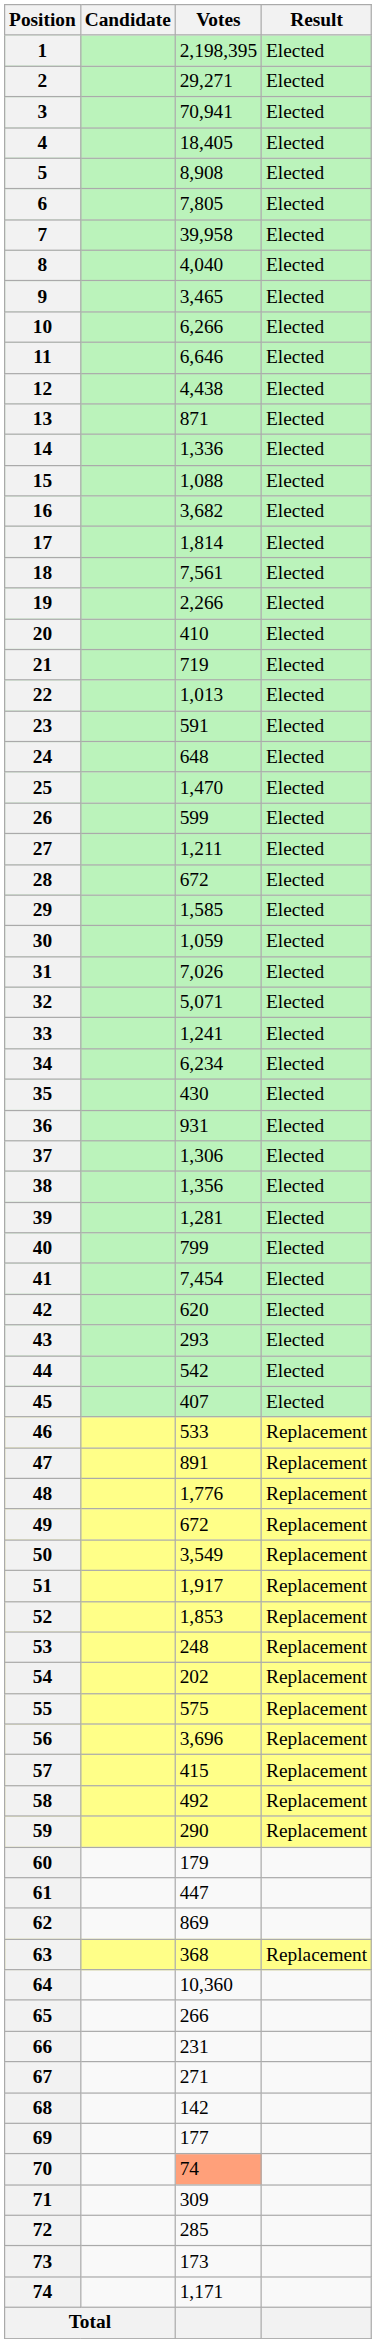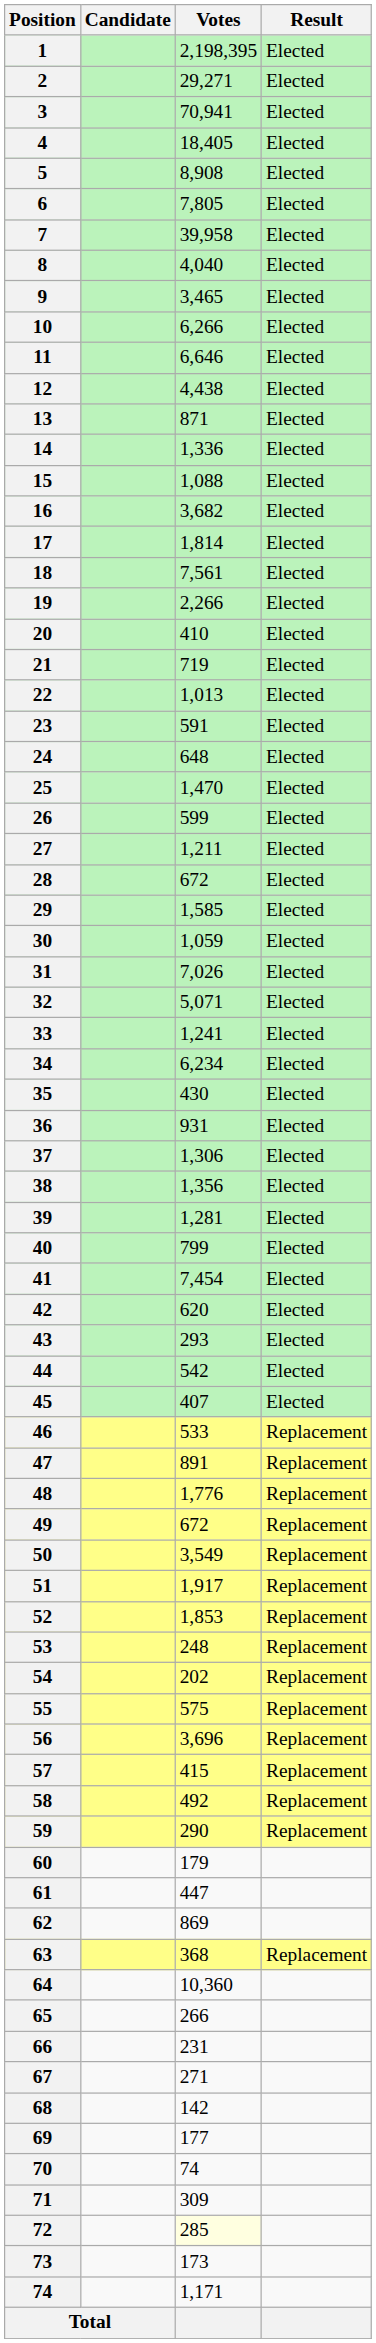(189, 2169) lightsalmon background -> (189, 2169) no background
(194, 2230) no background -> (194, 2230) lightyellow background
